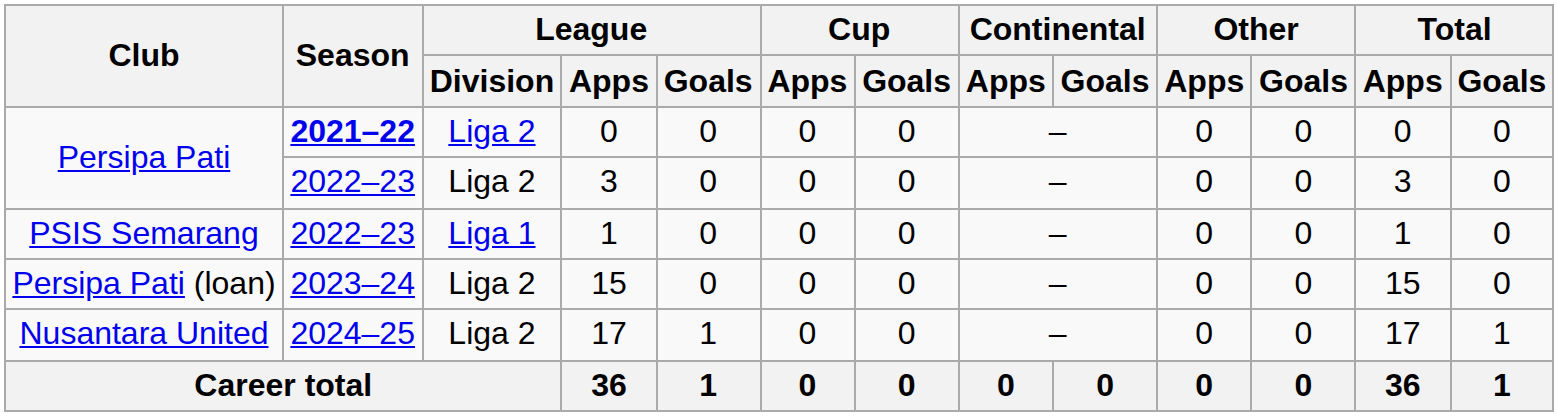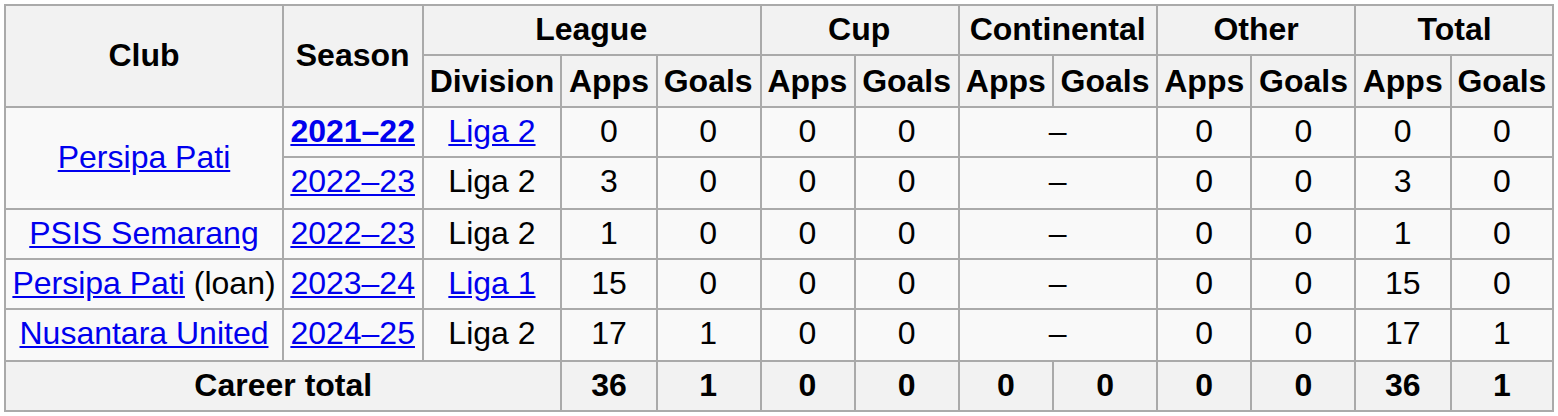(492, 232) Liga 1 -> (492, 232) Liga 2
(492, 283) Liga 2 -> (492, 283) Liga 1
